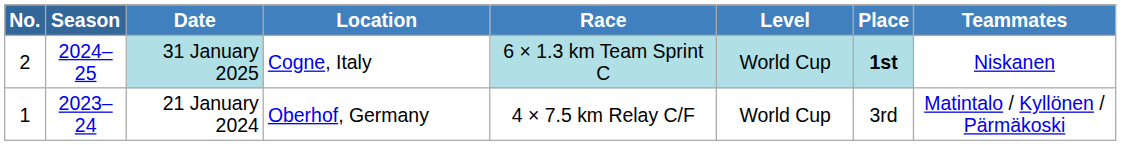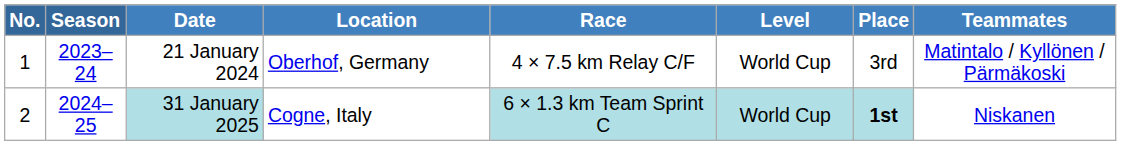rows swapped: (211, 114) <-> (211, 62)
